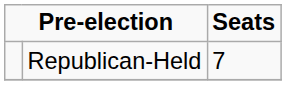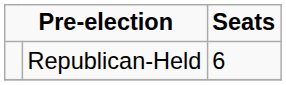(219, 60) 7 -> (219, 60) 6
